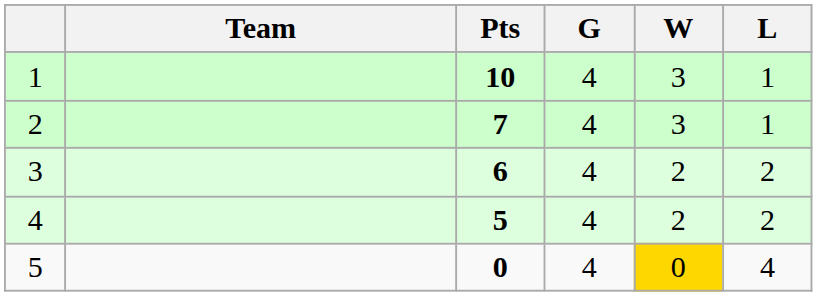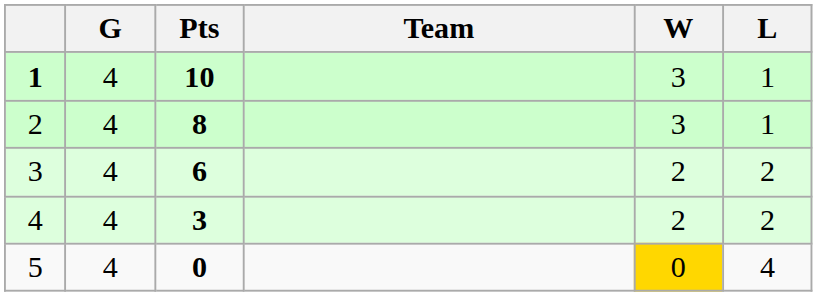columns swapped: (261, 28) <-> (589, 28)
(35, 76) normal -> (35, 76) bold
(500, 123) 7 -> (199, 123) 8
(500, 219) 5 -> (199, 219) 3
